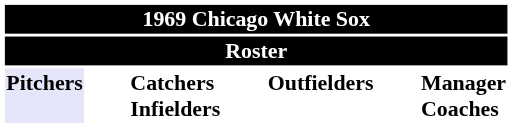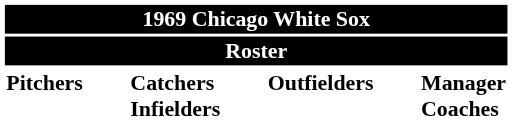(45, 82) lavender background -> (45, 82) no background
